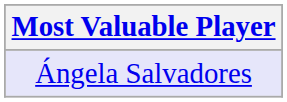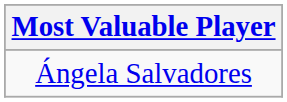(144, 73) lavender background -> (144, 73) no background
